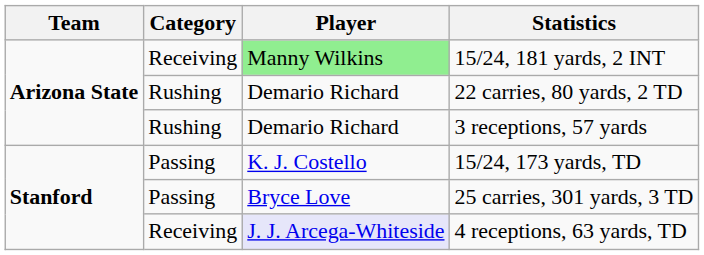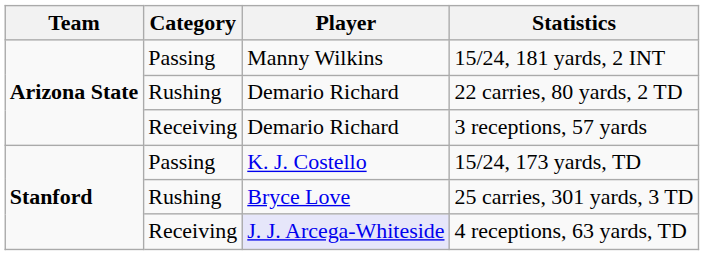(193, 57) Receiving -> (182, 57) Passing
(315, 57) lightgreen background -> (315, 57) no background
(185, 127) Rushing -> (193, 127) Receiving
(182, 196) Passing -> (185, 196) Rushing
